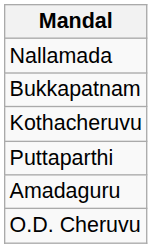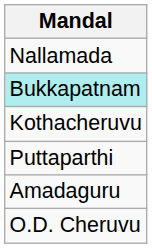(75, 89) no background -> (75, 89) paleturquoise background
